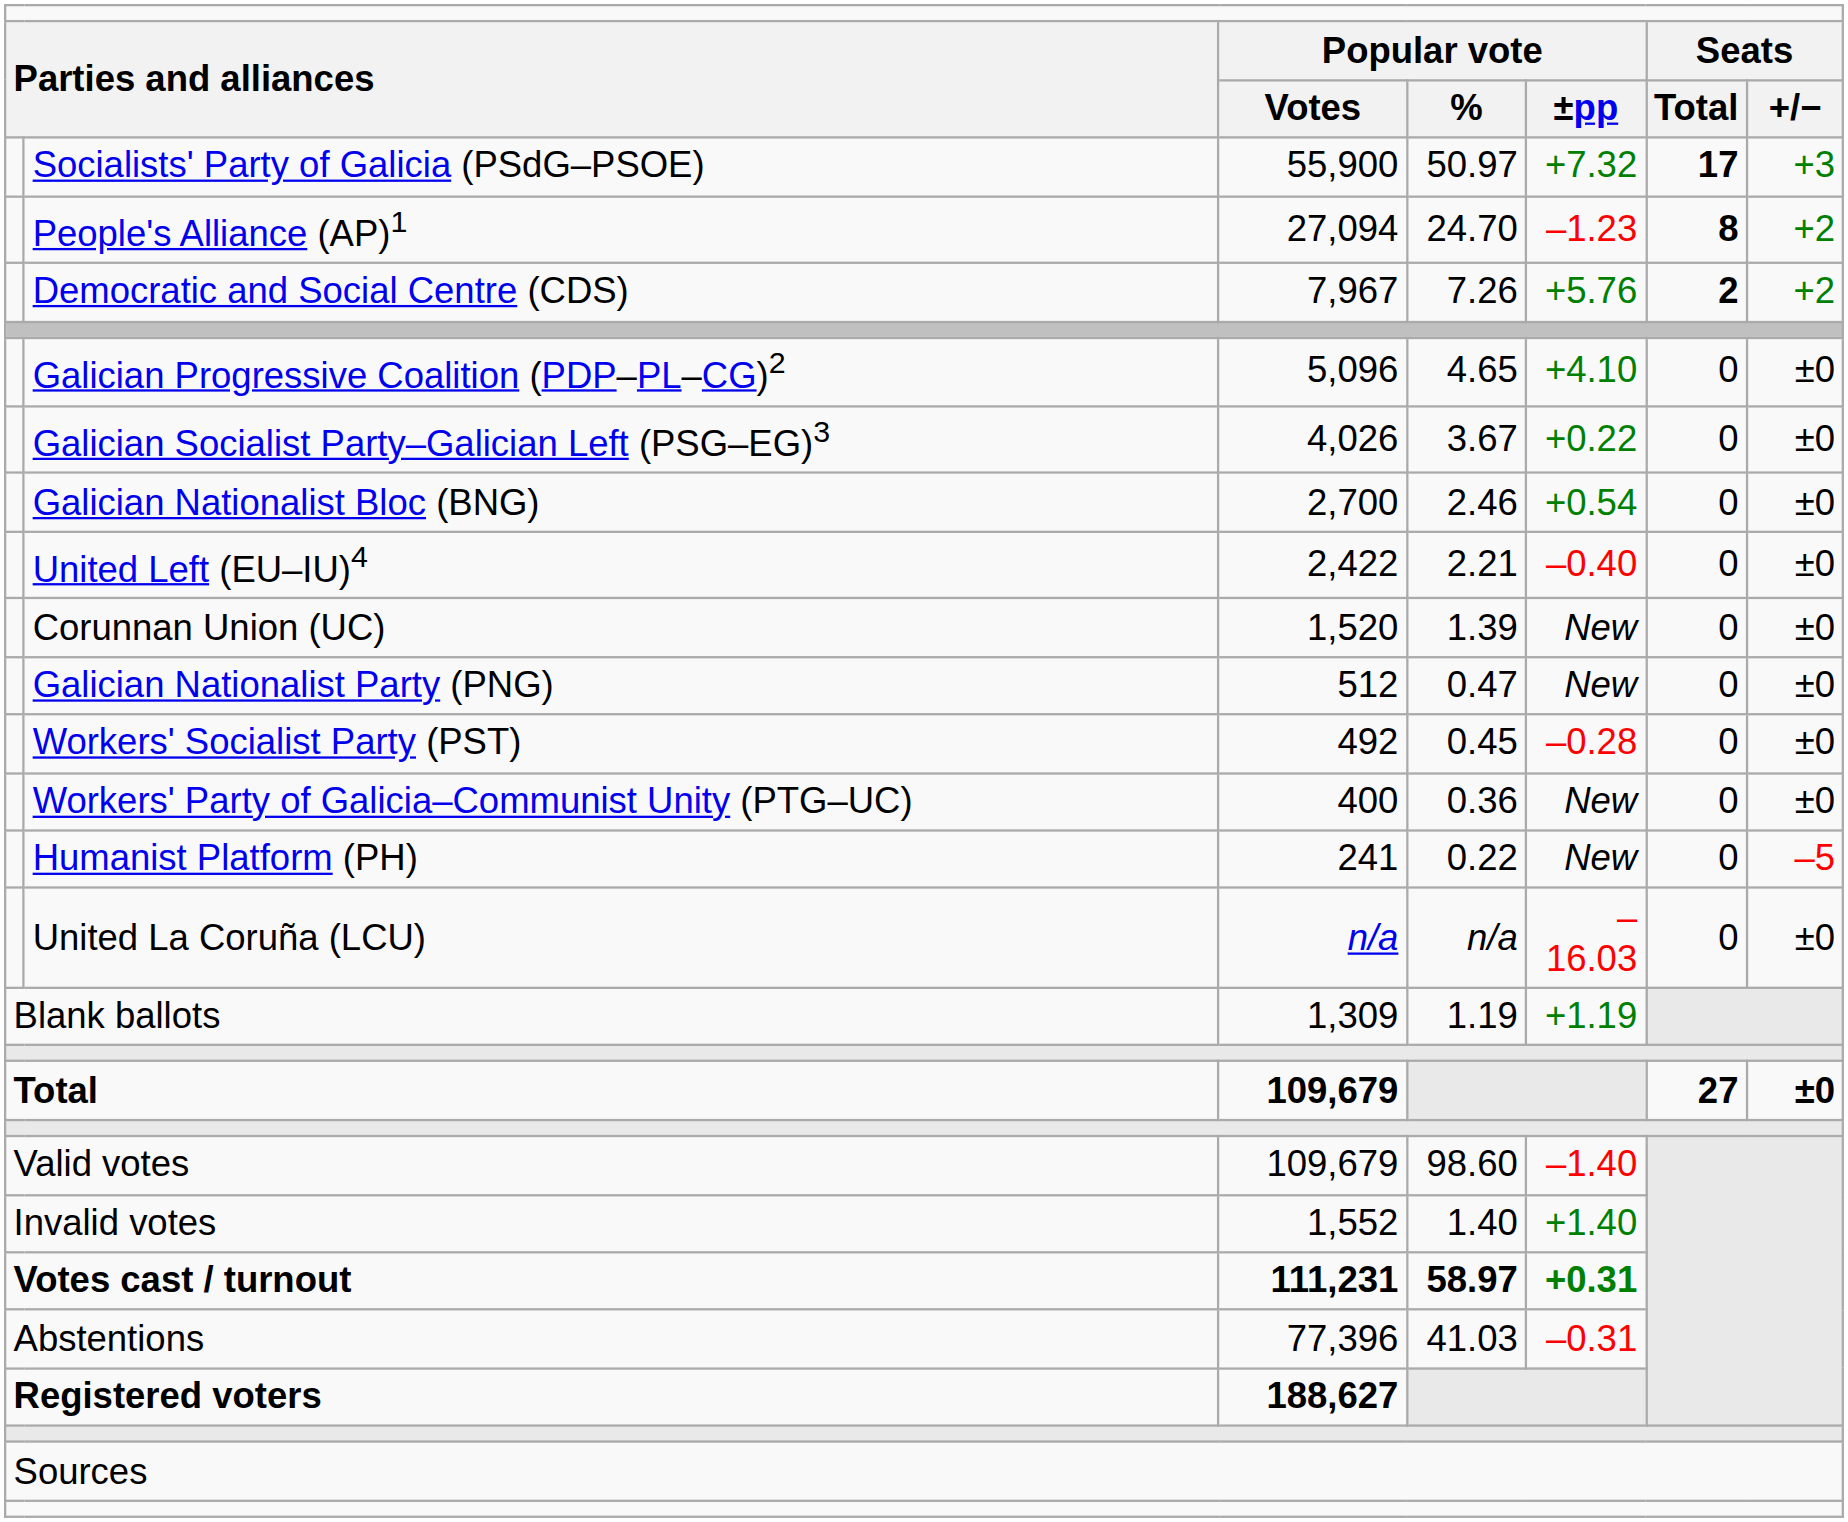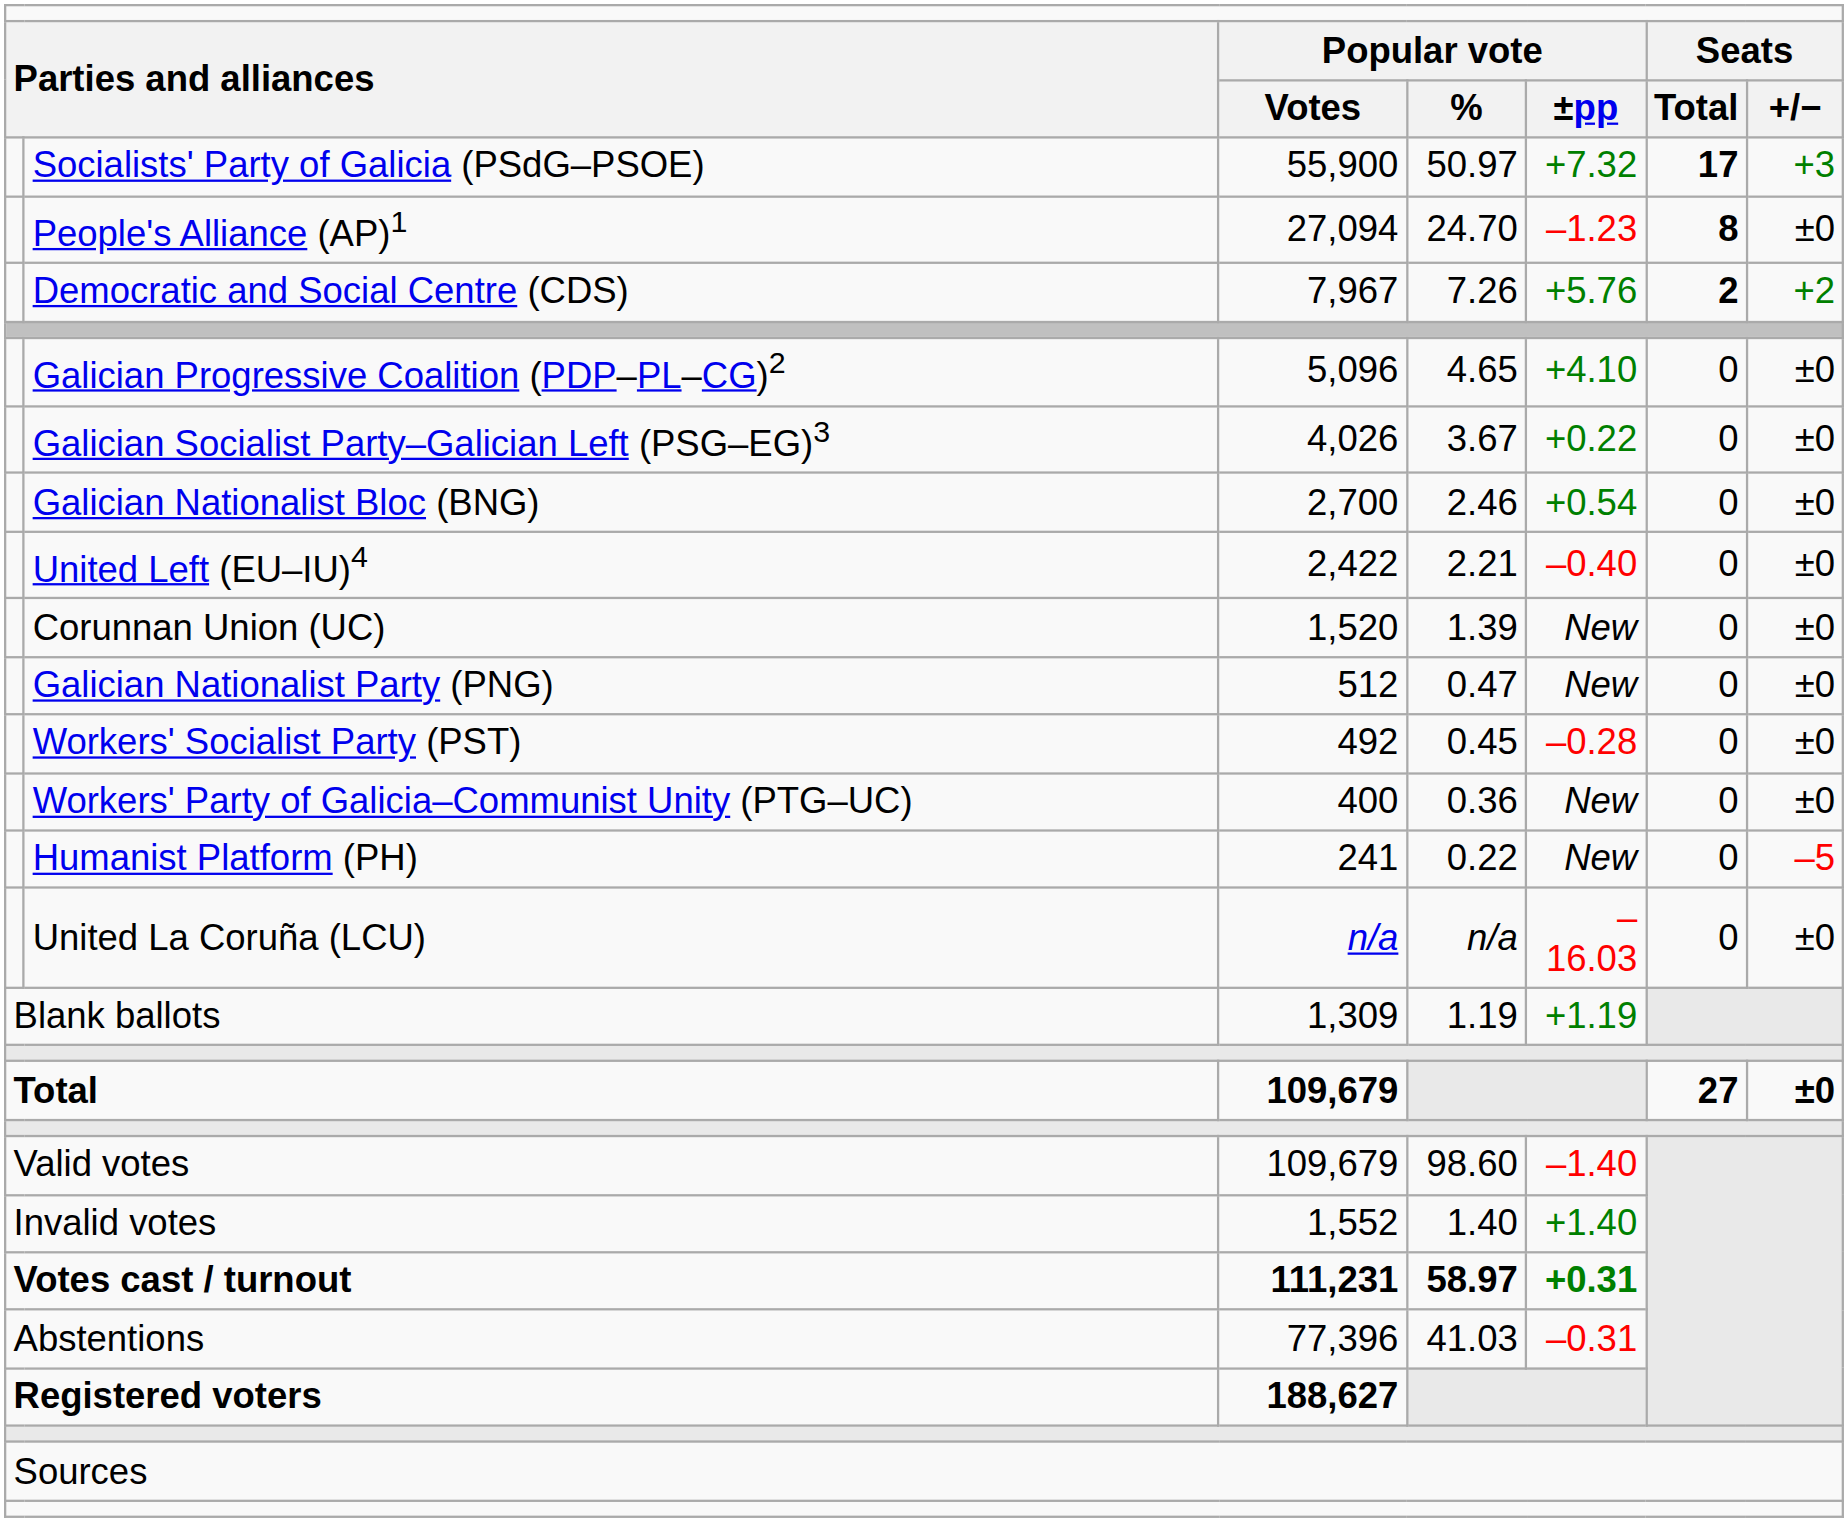(1814, 228) +2 -> (1815, 228) ±0
